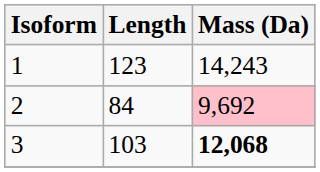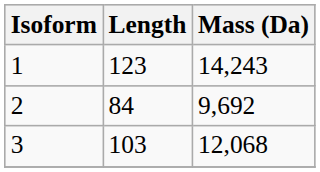(227, 105) pink background -> (227, 105) no background
(233, 145) bold -> (233, 145) normal
